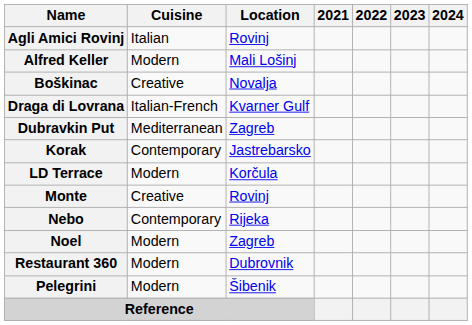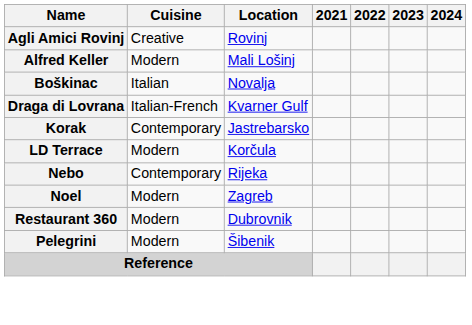(150, 38) Italian -> (157, 38) Creative
(157, 83) Creative -> (150, 83) Italian
- row: (66, 128)
- row: (66, 196)
